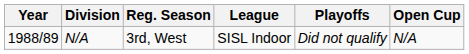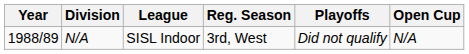columns swapped: (254, 15) <-> (169, 15)
